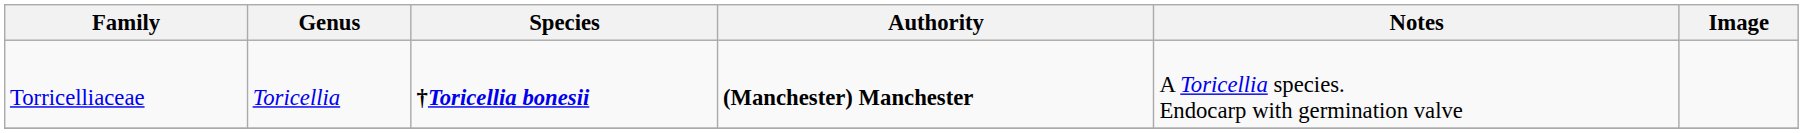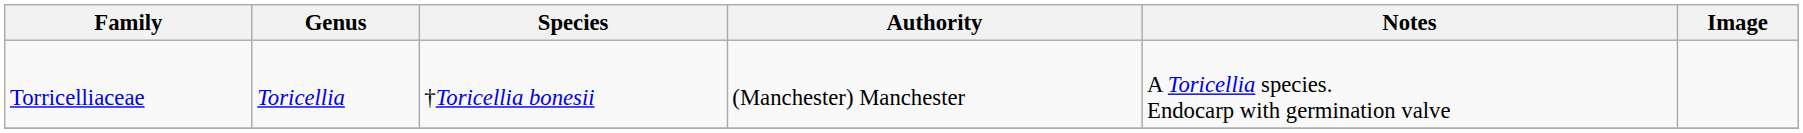(503, 96) bold -> (509, 96) normal
(848, 96) bold -> (849, 96) normal
